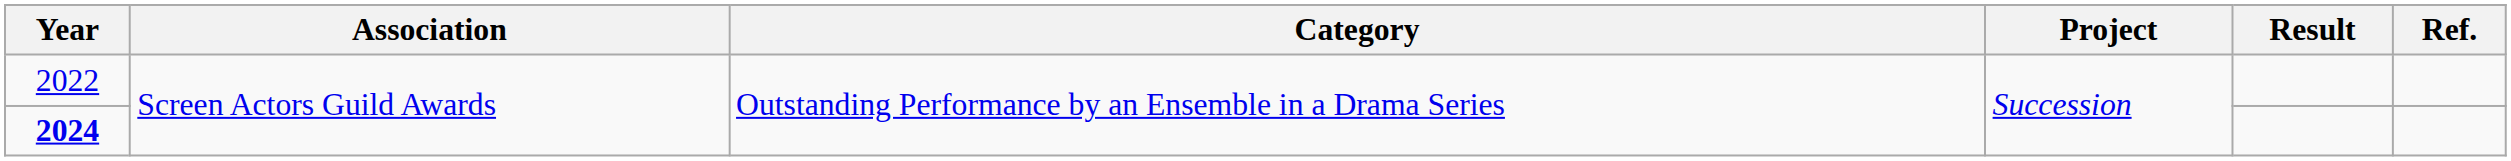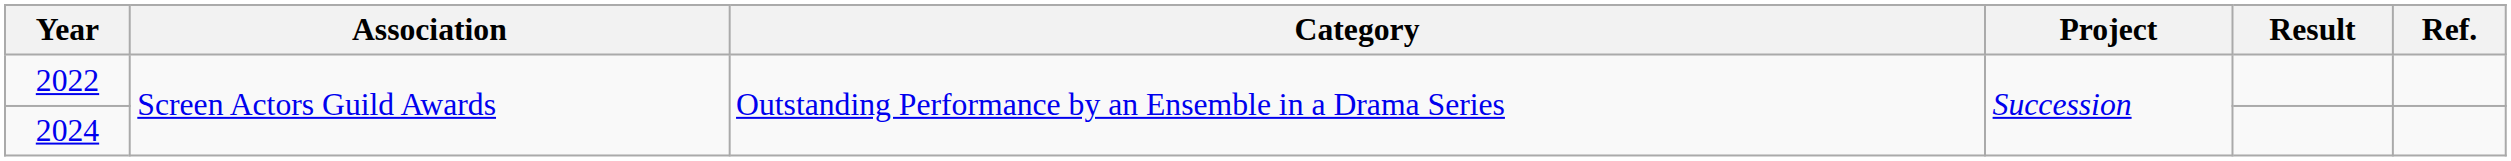(67, 130) bold -> (67, 130) normal
